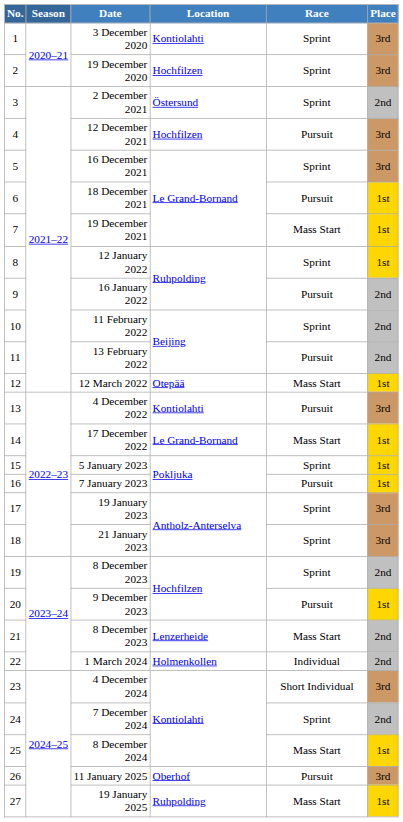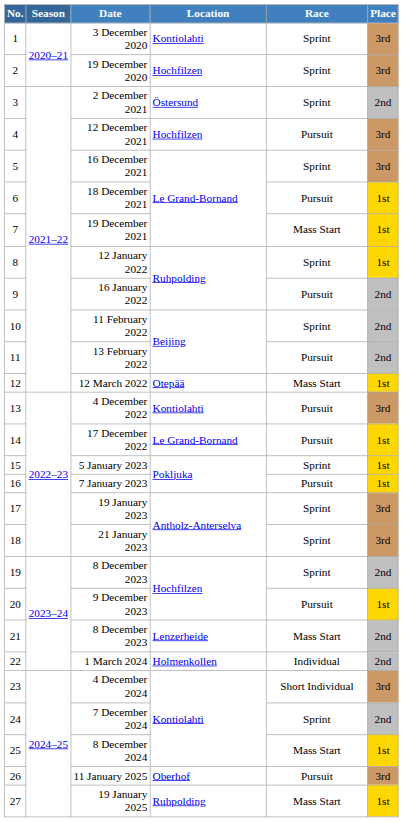(317, 440) Mass Start -> (317, 440) Pursuit
